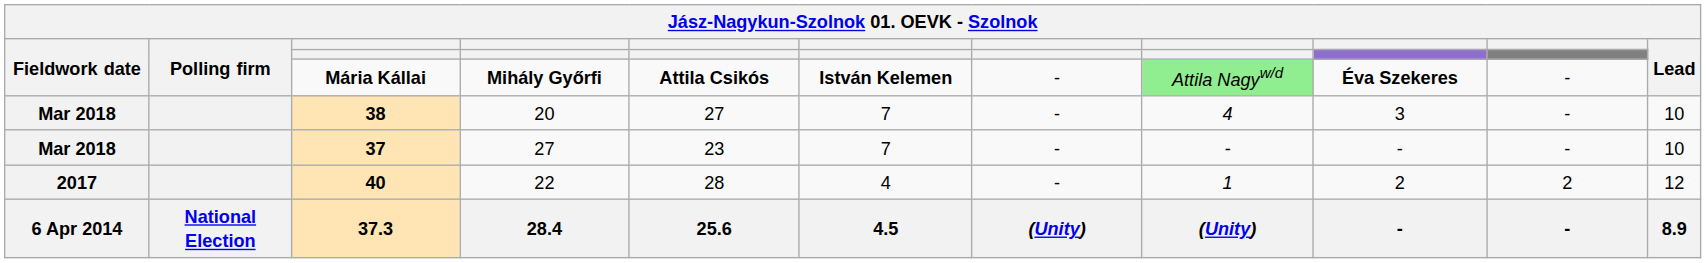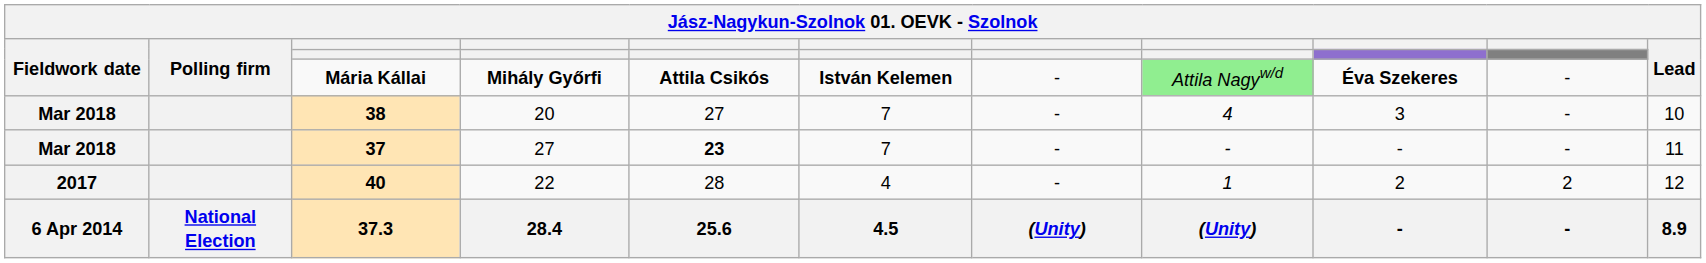(714, 148) normal -> (714, 147) bold
(1674, 148) 10 -> (1674, 148) 11
